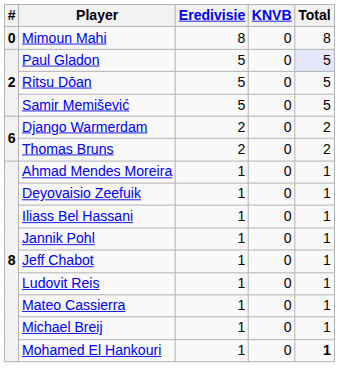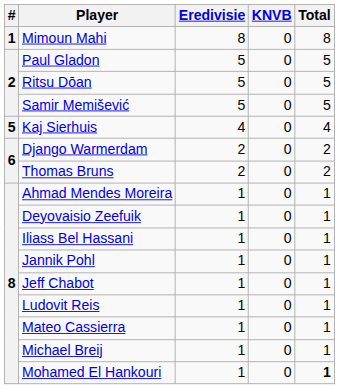(12, 37) 0 -> (12, 37) 1
(327, 60) lavender background -> (327, 60) no background
+ row: (60, 127)
